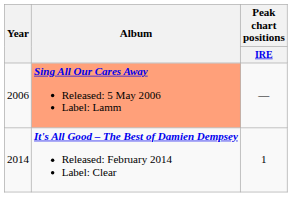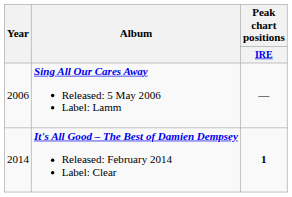(136, 90) lightsalmon background -> (136, 90) no background
(264, 159) normal -> (264, 159) bold
